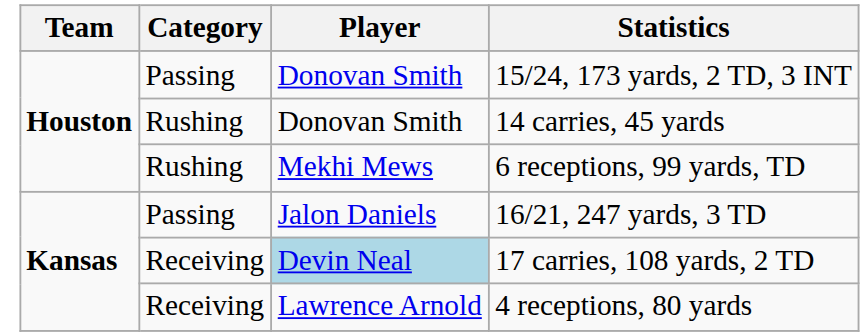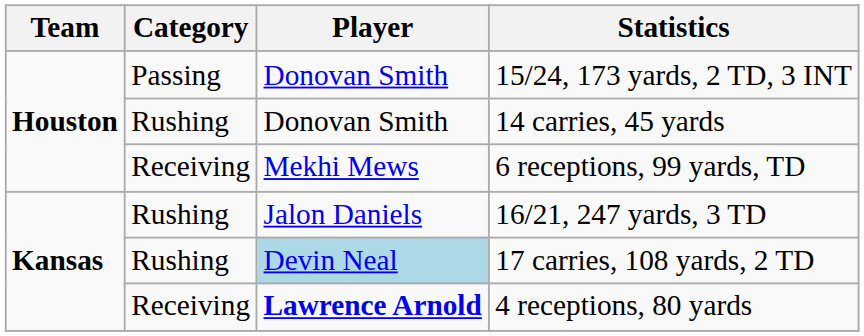(194, 167) Rushing -> (191, 167) Receiving
(190, 213) Passing -> (180, 213) Rushing
(205, 260) Receiving -> (180, 260) Rushing
(380, 306) normal -> (373, 306) bold
